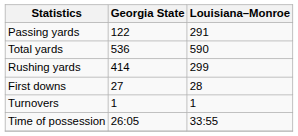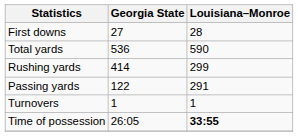rows swapped: (37, 85) <-> (44, 31)
(204, 121) normal -> (204, 121) bold
